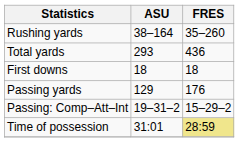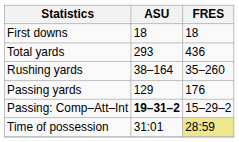rows swapped: (37, 71) <-> (45, 33)
(157, 108) normal -> (157, 108) bold
